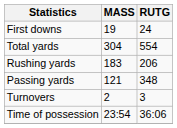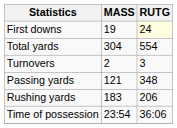(146, 30) no background -> (146, 30) lightyellow background
rows swapped: (41, 64) <-> (31, 98)
